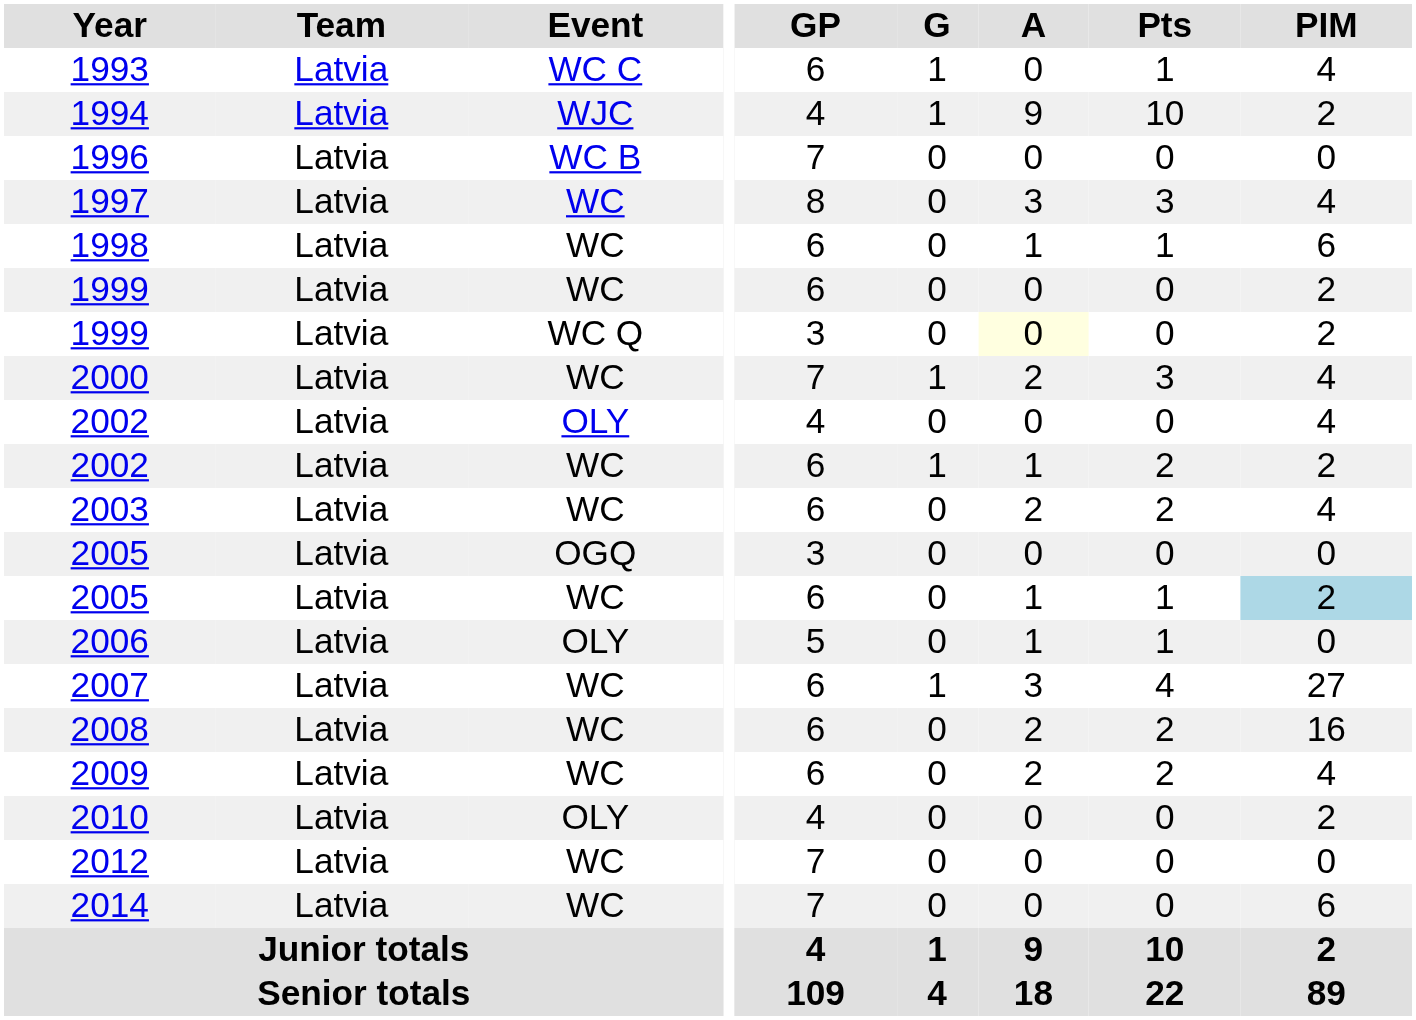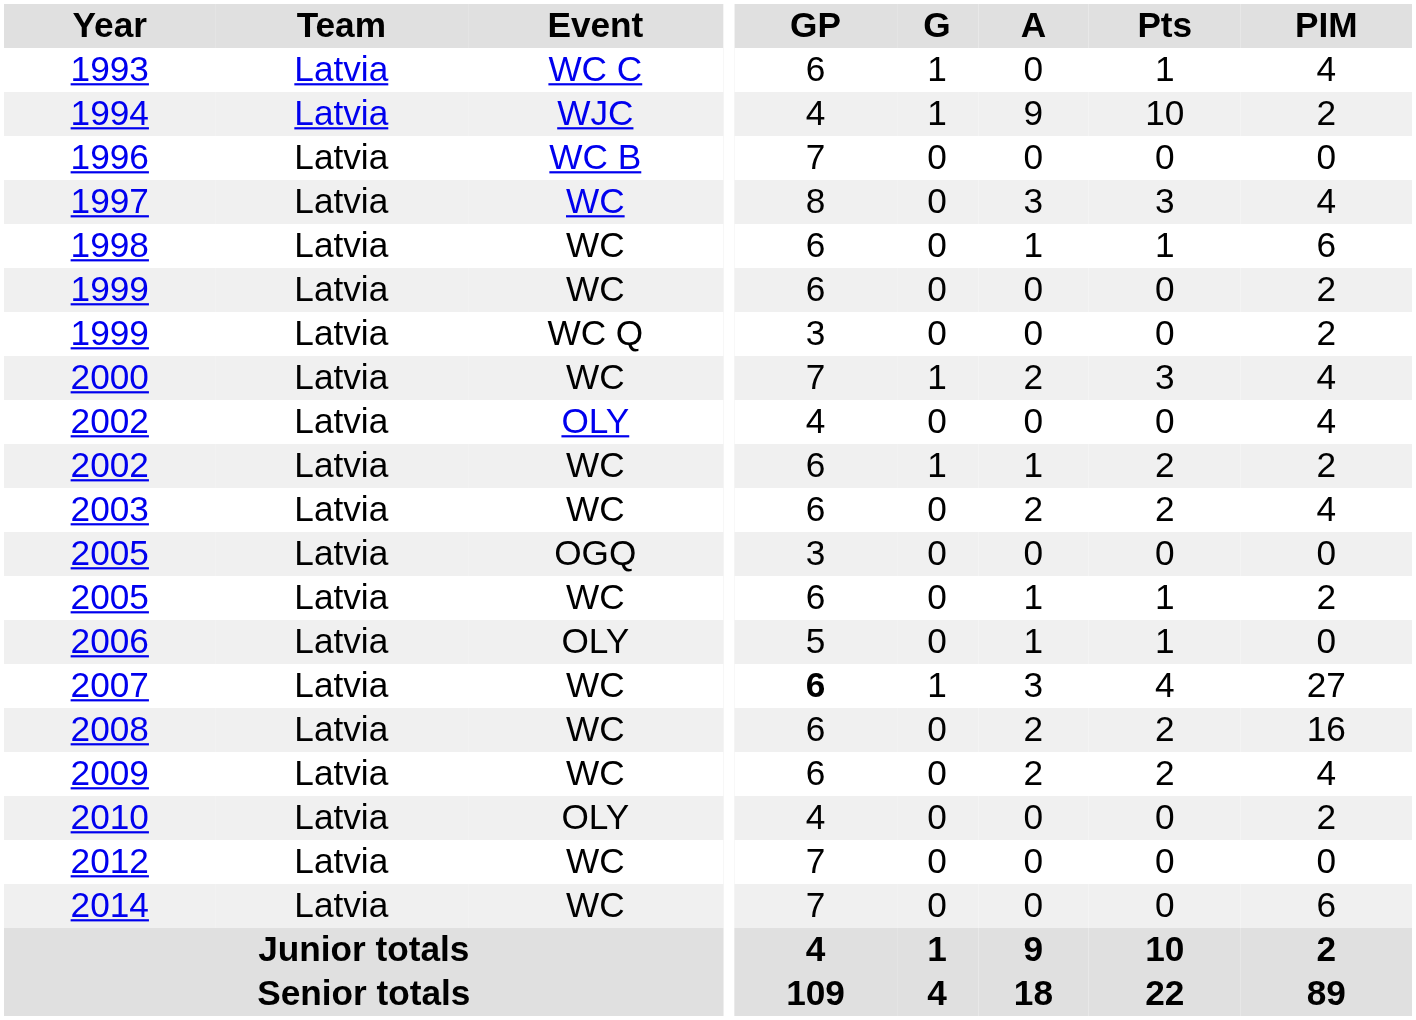(1033, 333) lightyellow background -> (1033, 333) no background
(1326, 597) lightblue background -> (1326, 597) no background
(816, 685) normal -> (816, 685) bold
